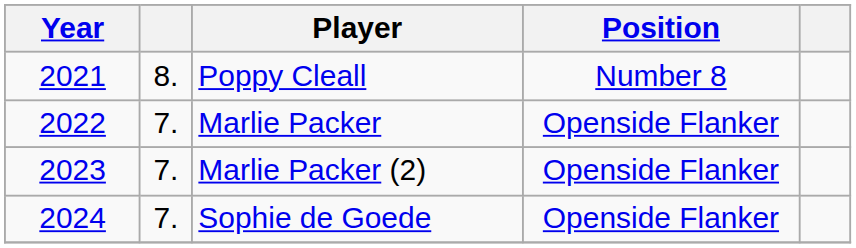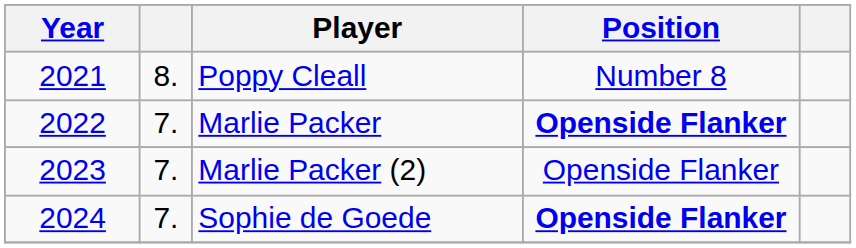(661, 123) normal -> (661, 123) bold
(661, 218) normal -> (661, 218) bold
